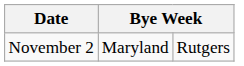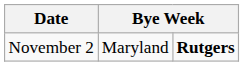(203, 47) normal -> (206, 47) bold
